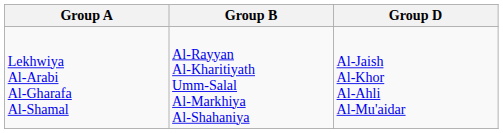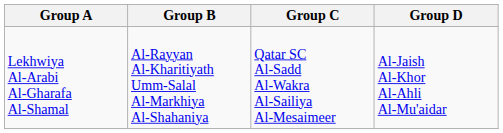+ column: (313, 15)
